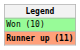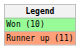(40, 38) bold -> (40, 38) normal
